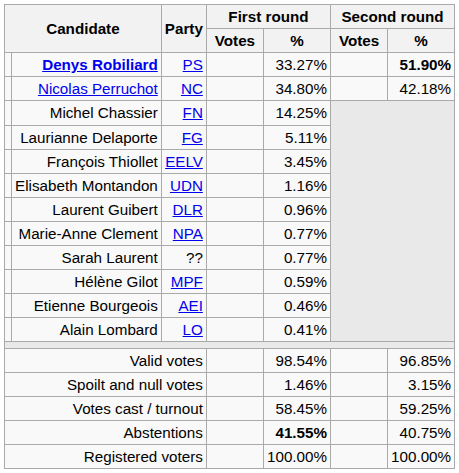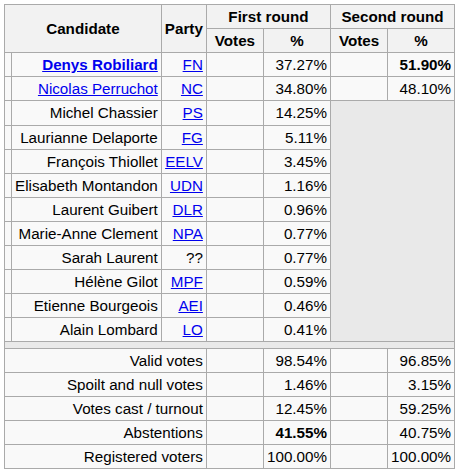(193, 65) PS -> (193, 65) FN
(301, 65) 33.27% -> (301, 65) 37.27%
(425, 89) 42.18% -> (425, 89) 48.10%
(193, 113) FN -> (193, 113) PS
(301, 409) 58.45% -> (301, 409) 12.45%
